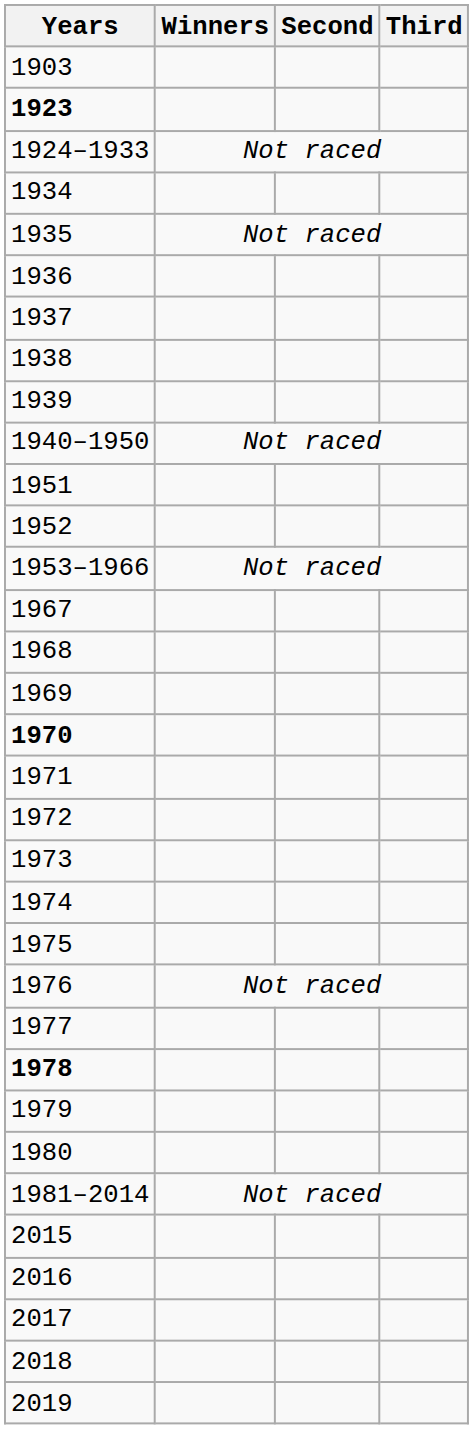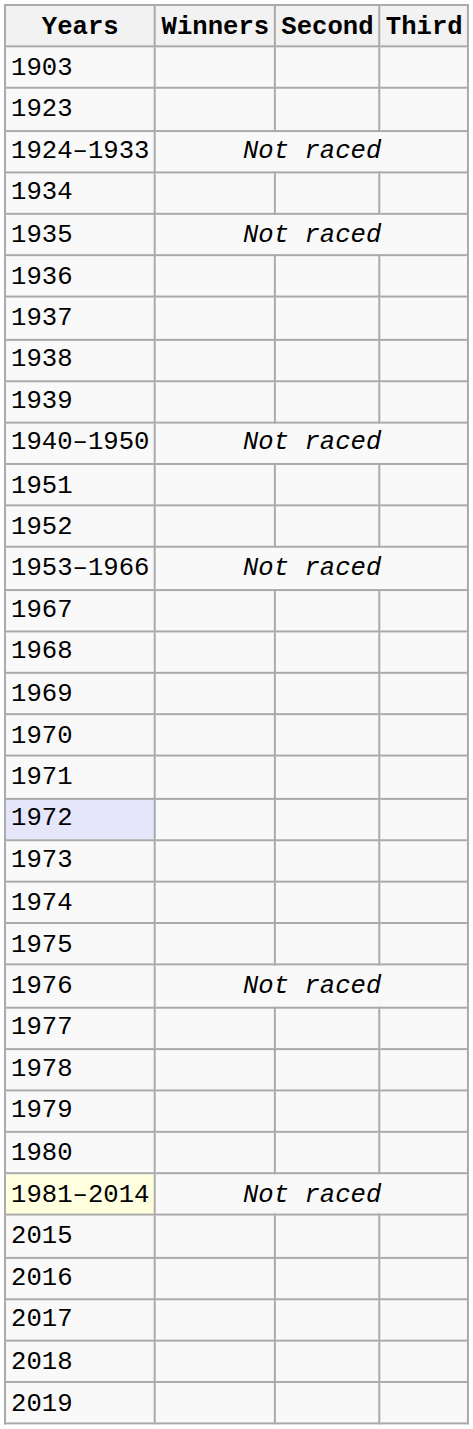(42, 109) bold -> (42, 109) normal
(42, 735) bold -> (42, 735) normal
(42, 819) no background -> (42, 819) lavender background
(42, 1069) bold -> (42, 1069) normal
(80, 1195) no background -> (80, 1195) lightyellow background
